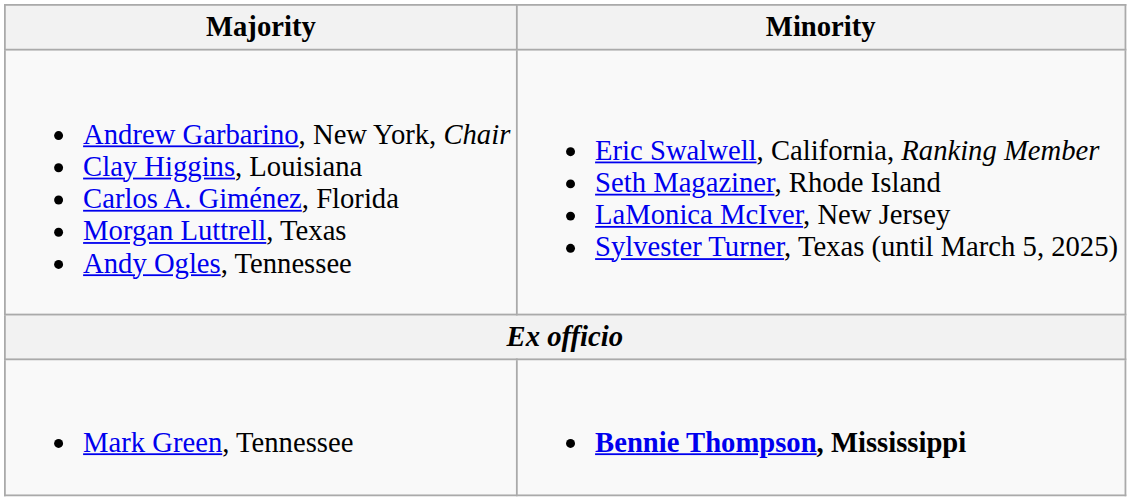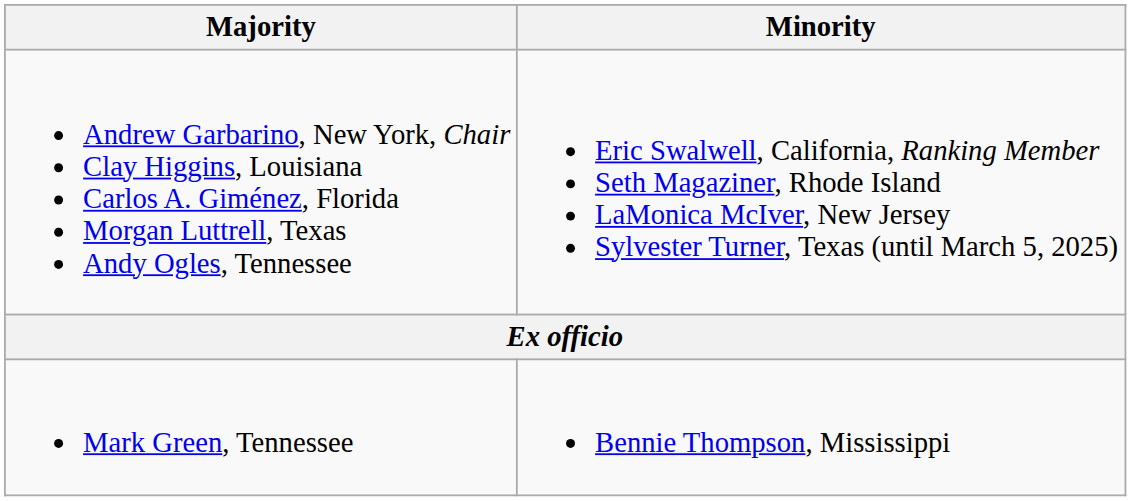(821, 443) bold -> (821, 443) normal
